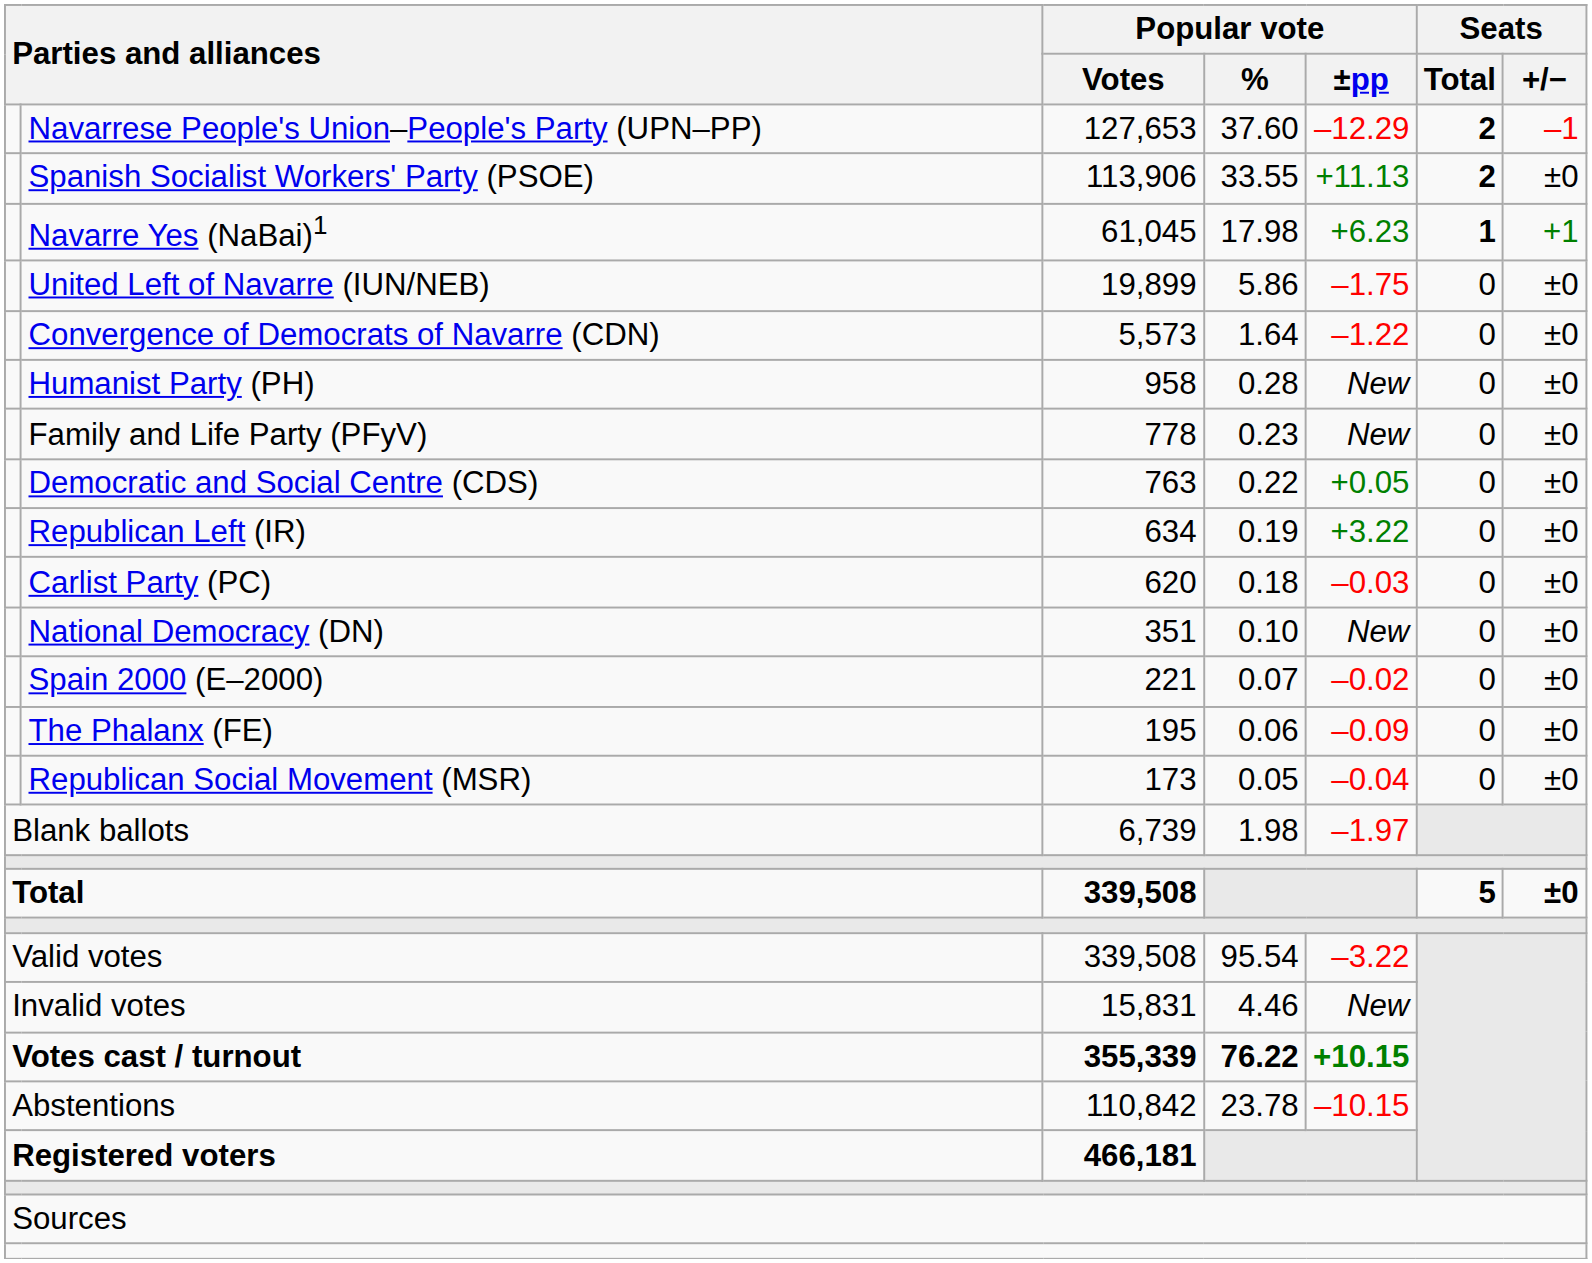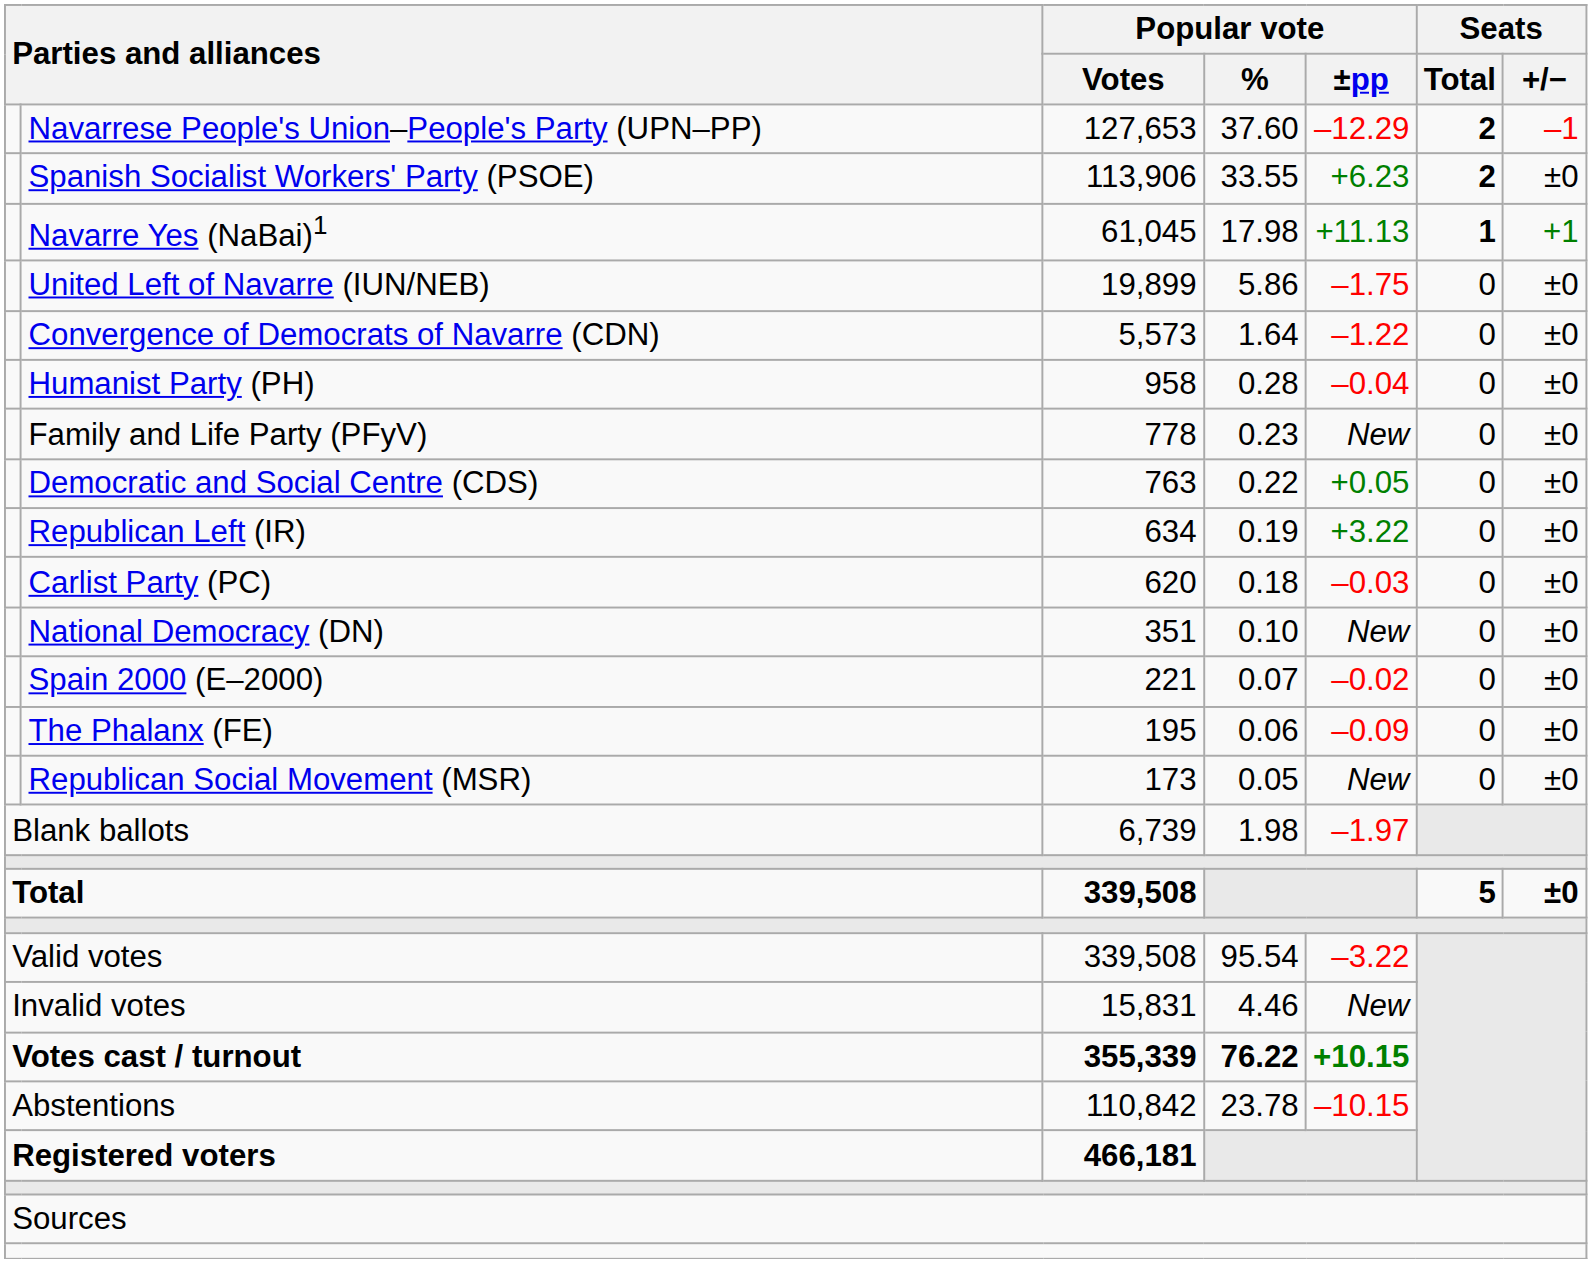(1362, 177) +11.13 -> (1370, 177) +6.23
(1370, 231) +6.23 -> (1362, 231) +11.13
(1378, 384) New -> (1370, 384) –0.04
(1370, 779) –0.04 -> (1378, 779) New
